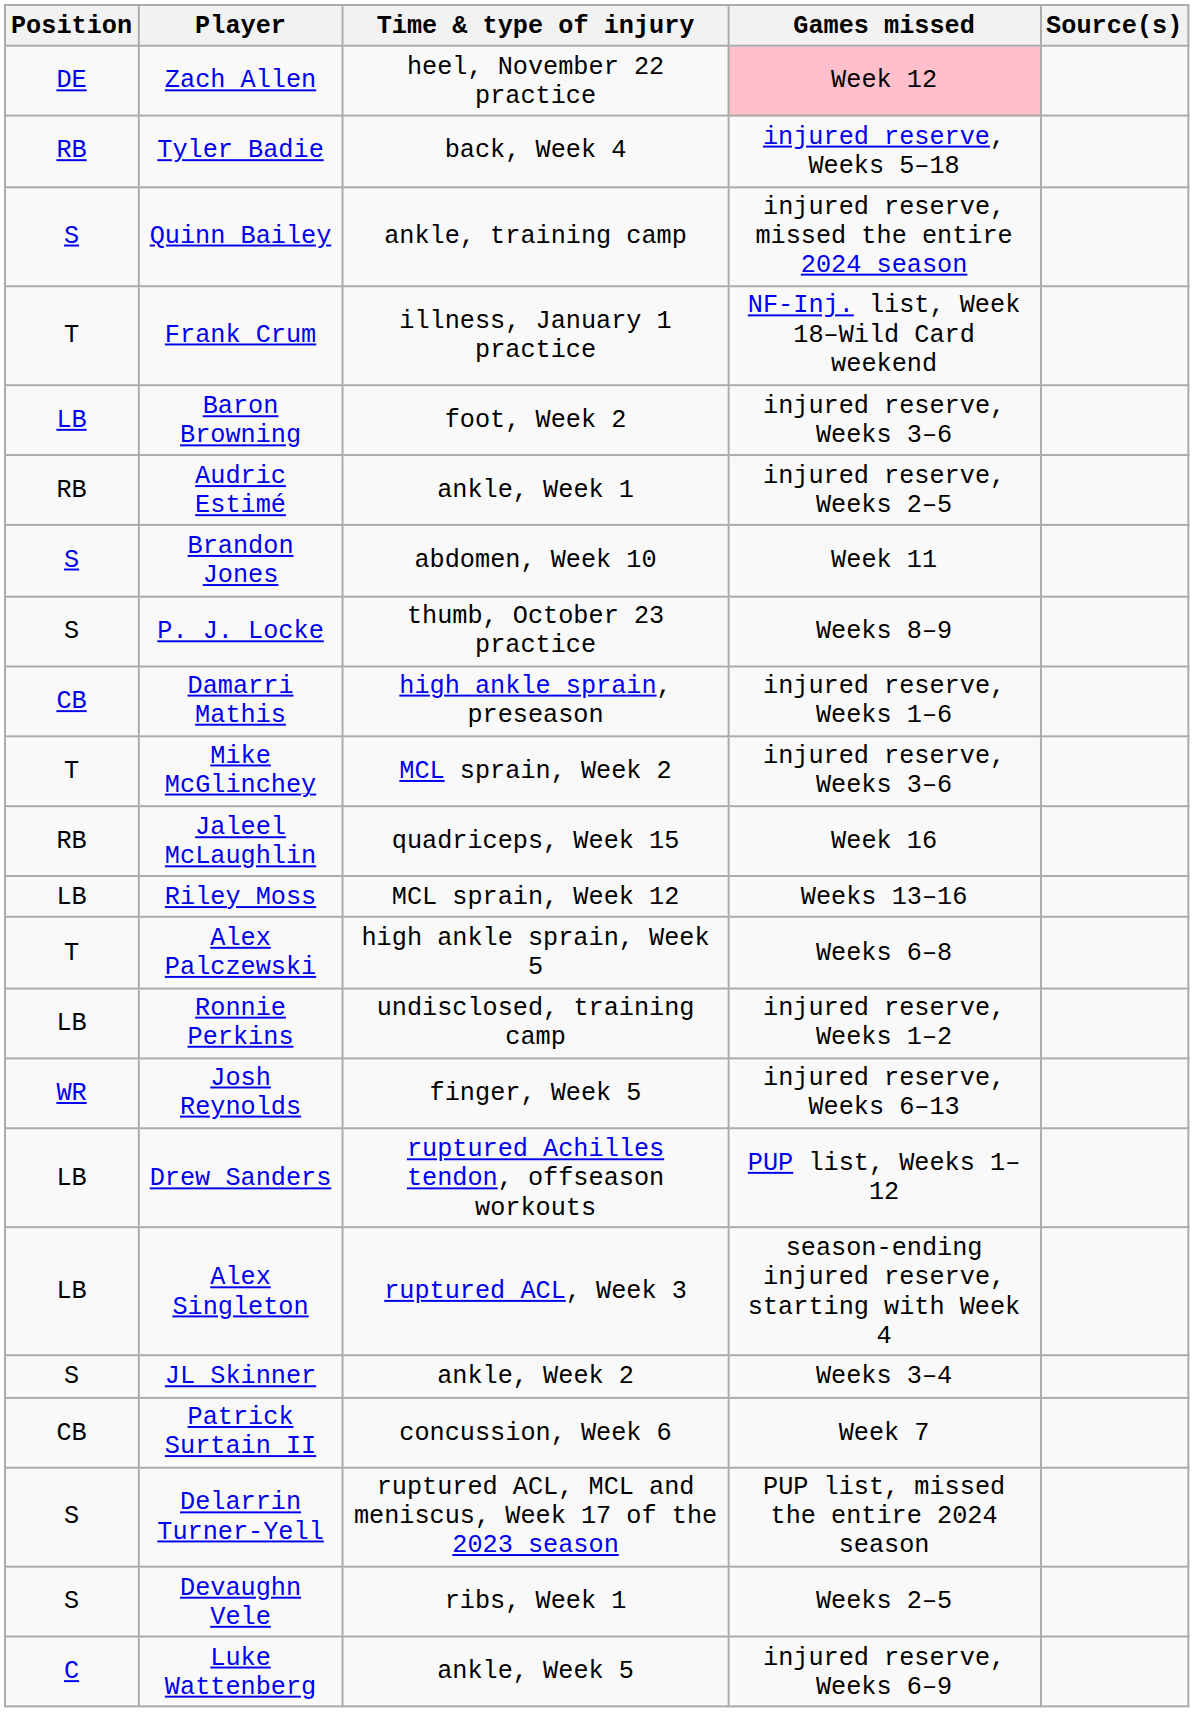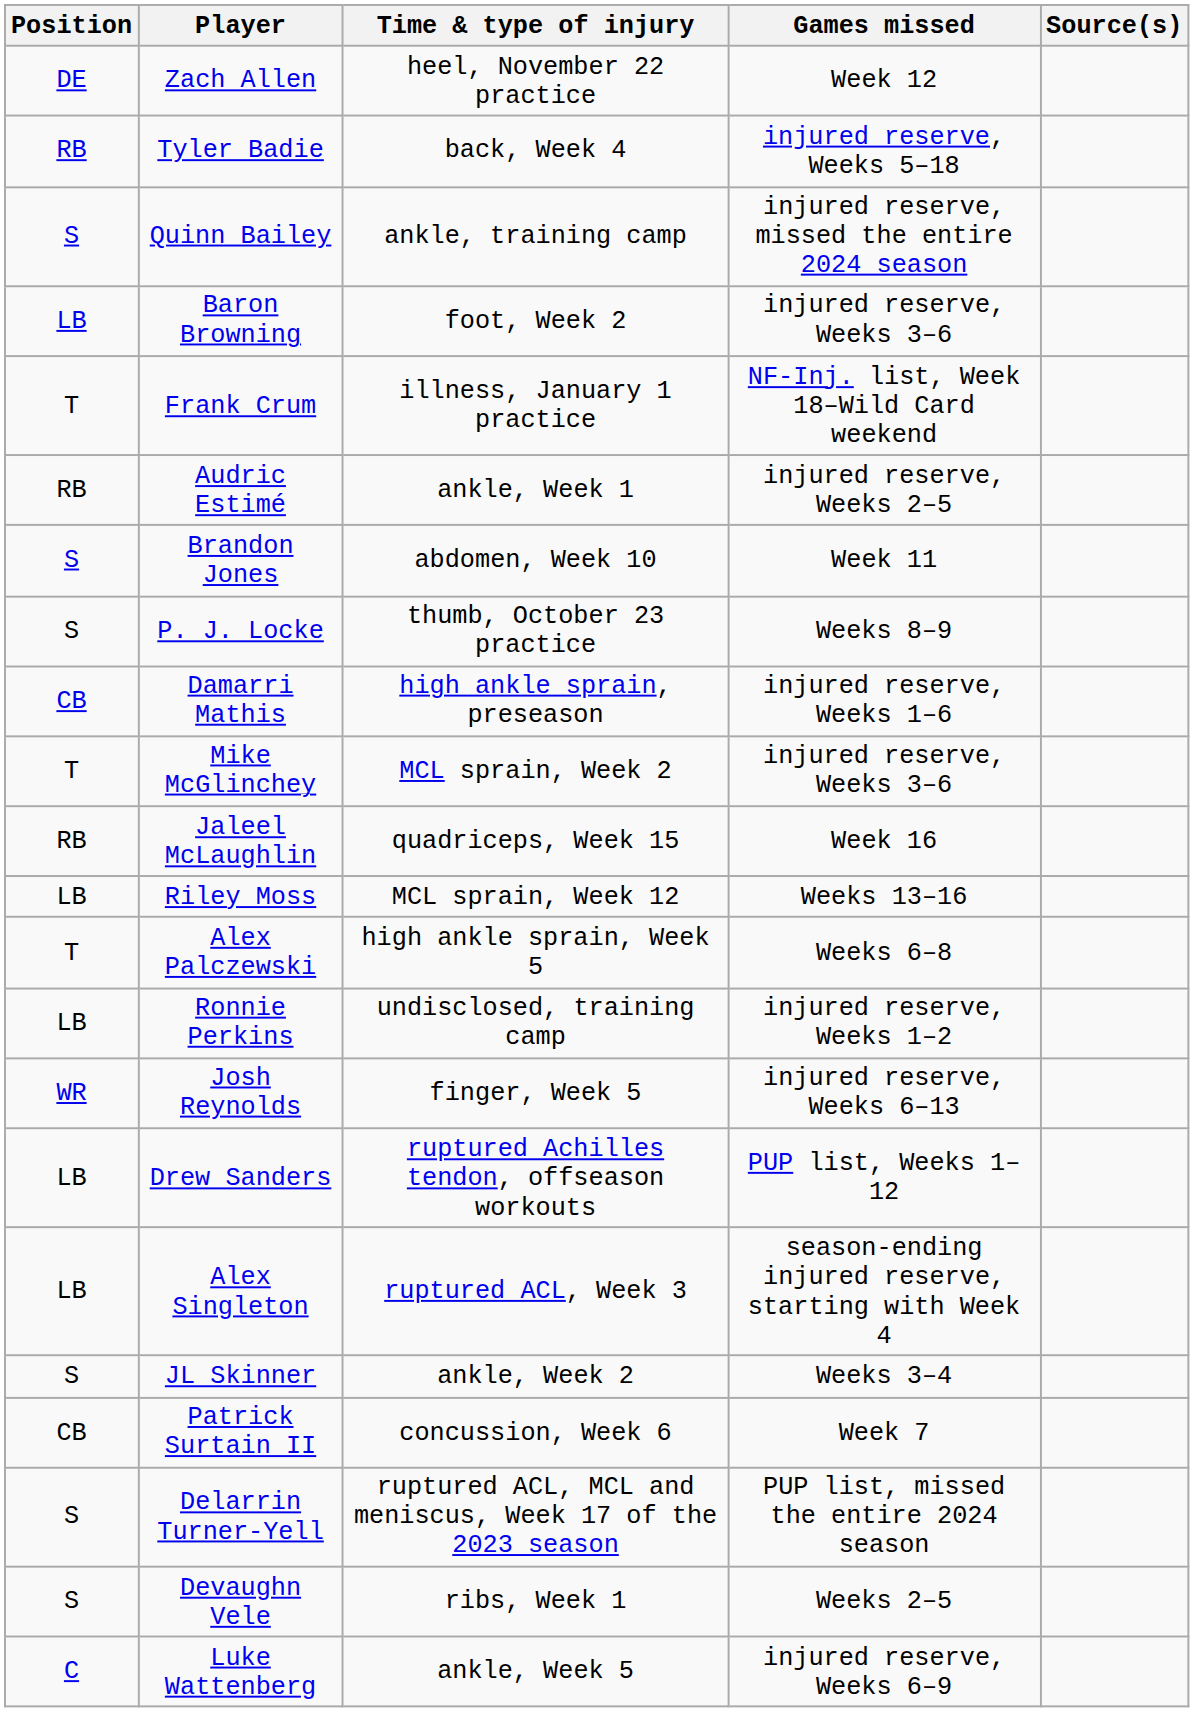(884, 81) pink background -> (884, 81) no background
rows swapped: (241, 420) <-> (241, 335)
